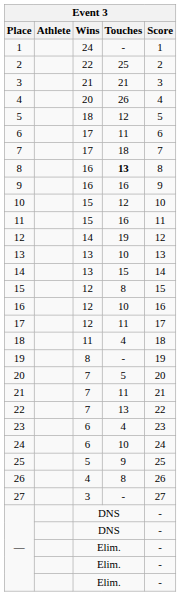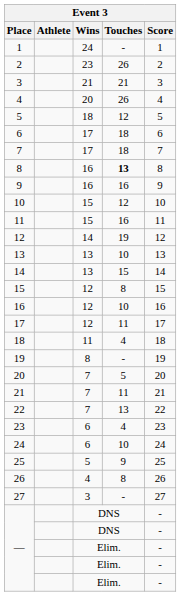(87, 64) 22 -> (87, 64) 23
(123, 64) 25 -> (123, 64) 26
(123, 133) 11 -> (123, 133) 18
